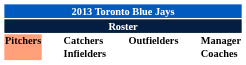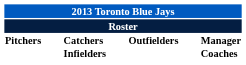(23, 41) lightsalmon background -> (23, 41) no background
